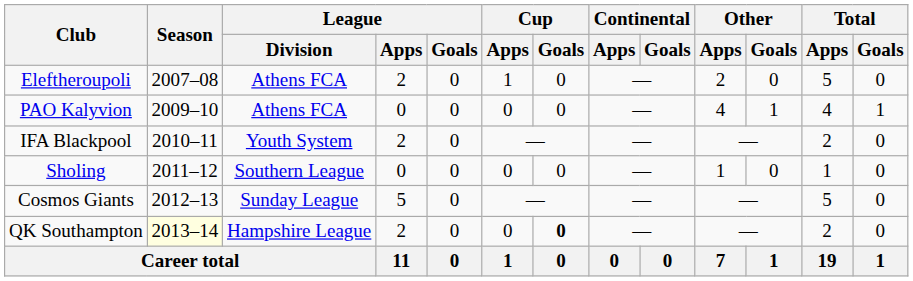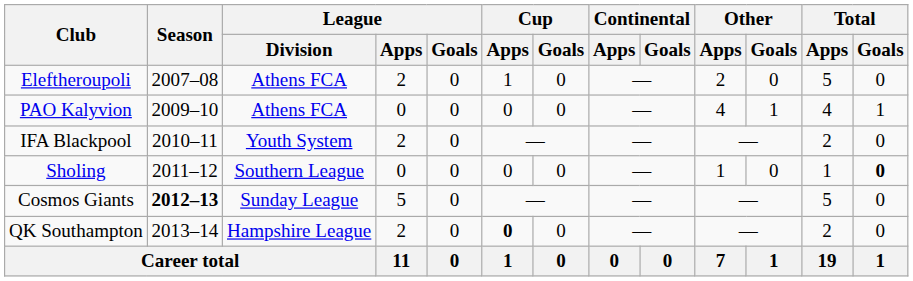(880, 170) normal -> (880, 170) bold
(185, 200) normal -> (185, 200) bold
(185, 230) lightyellow background -> (185, 230) no background
(508, 230) normal -> (508, 230) bold
(561, 230) bold -> (561, 230) normal
